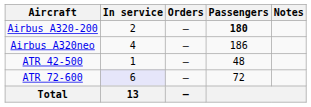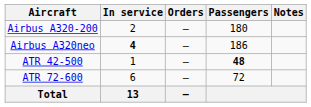(239, 29) bold -> (239, 29) normal
(133, 45) normal -> (133, 45) bold
(239, 61) normal -> (239, 61) bold
(133, 78) lavender background -> (133, 78) no background
